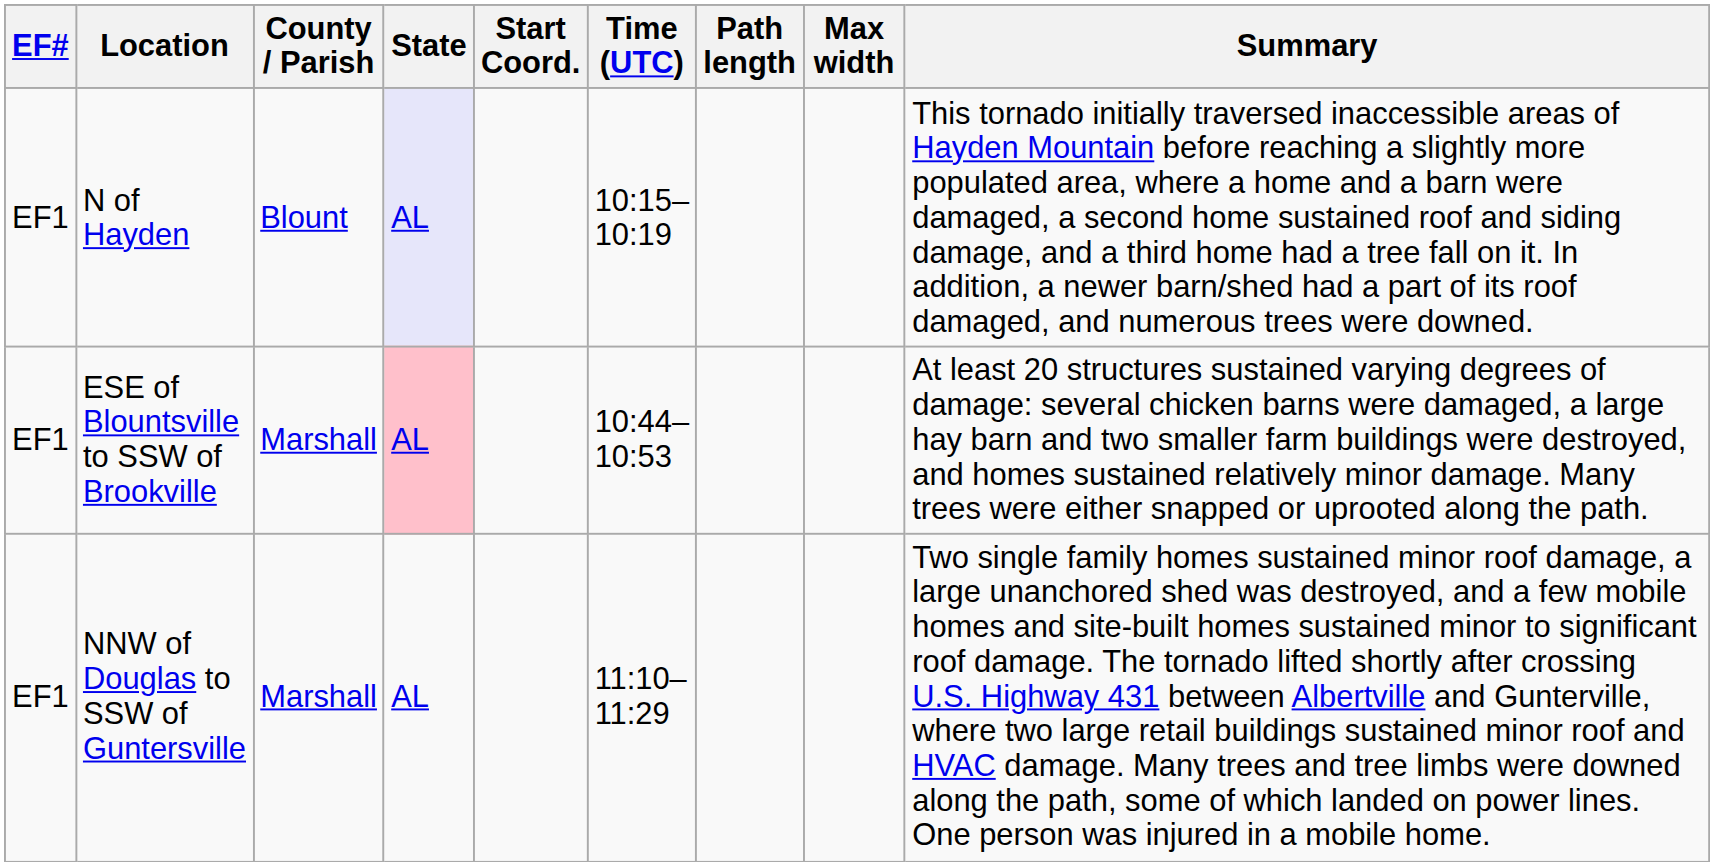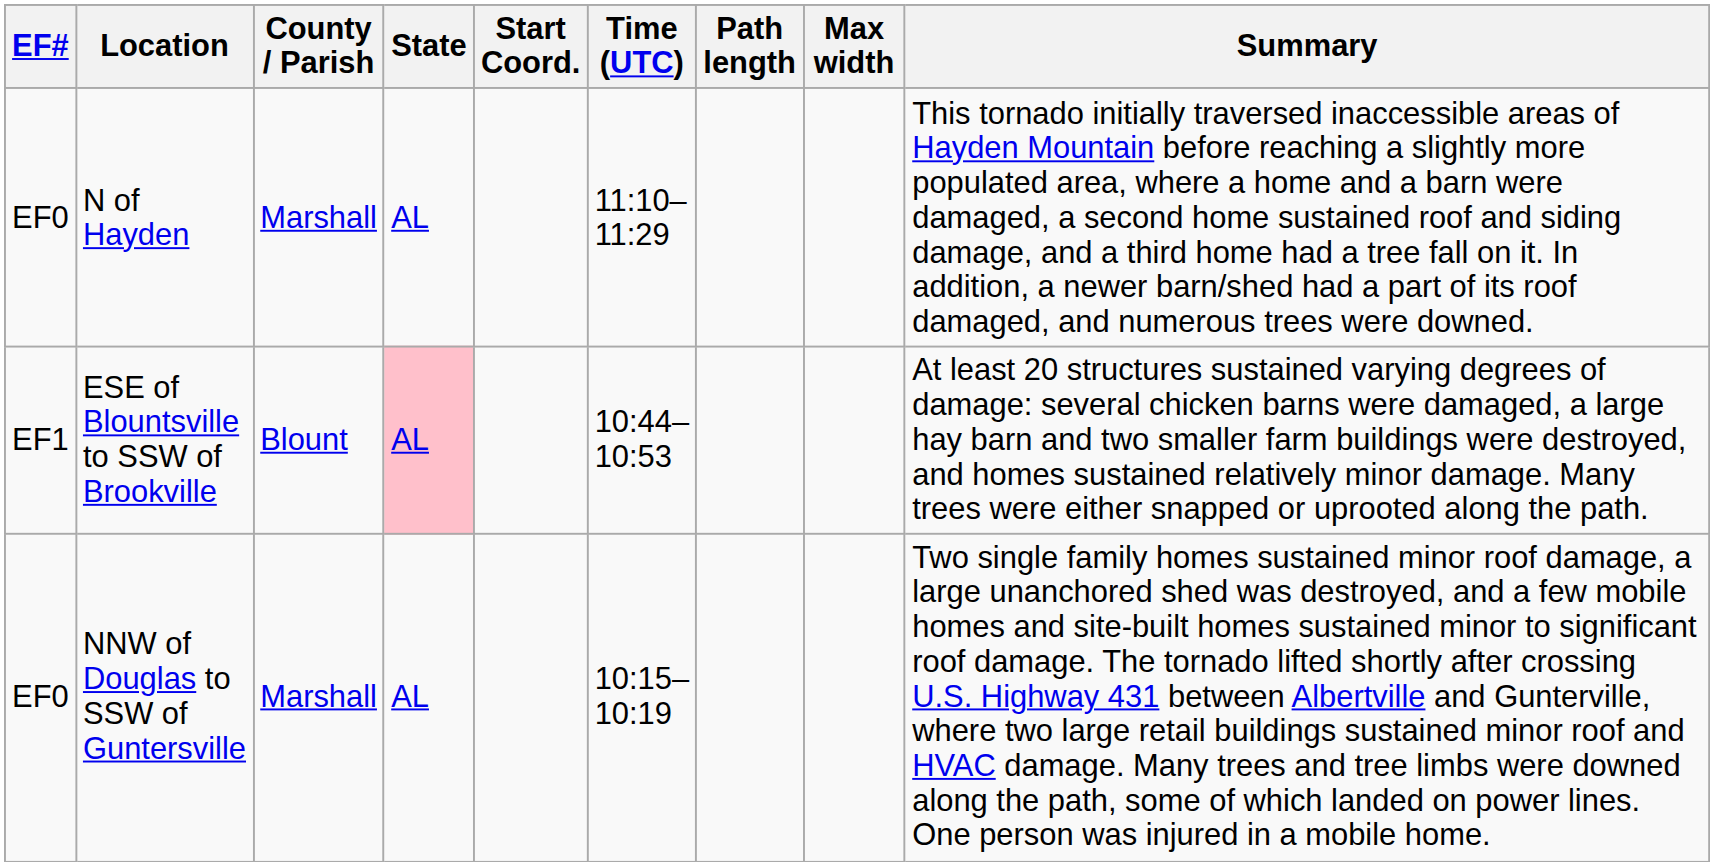(40, 216) EF1 -> (40, 216) EF0
(304, 216) Blount -> (319, 216) Marshall
(410, 216) lavender background -> (410, 216) no background
(642, 216) 10:15–10:19 -> (641, 216) 11:10–11:29
(319, 439) Marshall -> (304, 439) Blount
(40, 697) EF1 -> (40, 697) EF0
(641, 697) 11:10–11:29 -> (642, 697) 10:15–10:19
